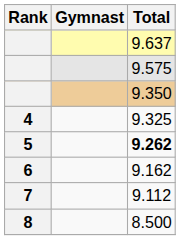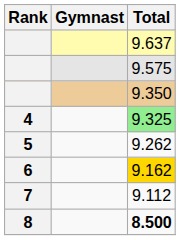(152, 119) no background -> (152, 119) lightgreen background
(152, 145) bold -> (152, 145) normal
(152, 171) no background -> (152, 171) gold background
(152, 222) normal -> (152, 222) bold
